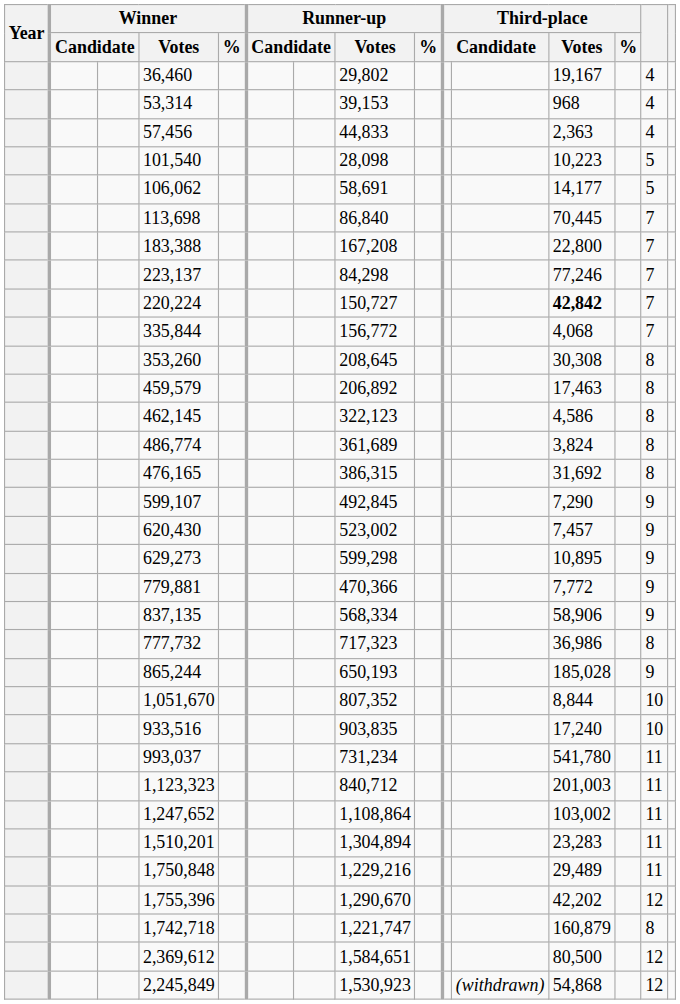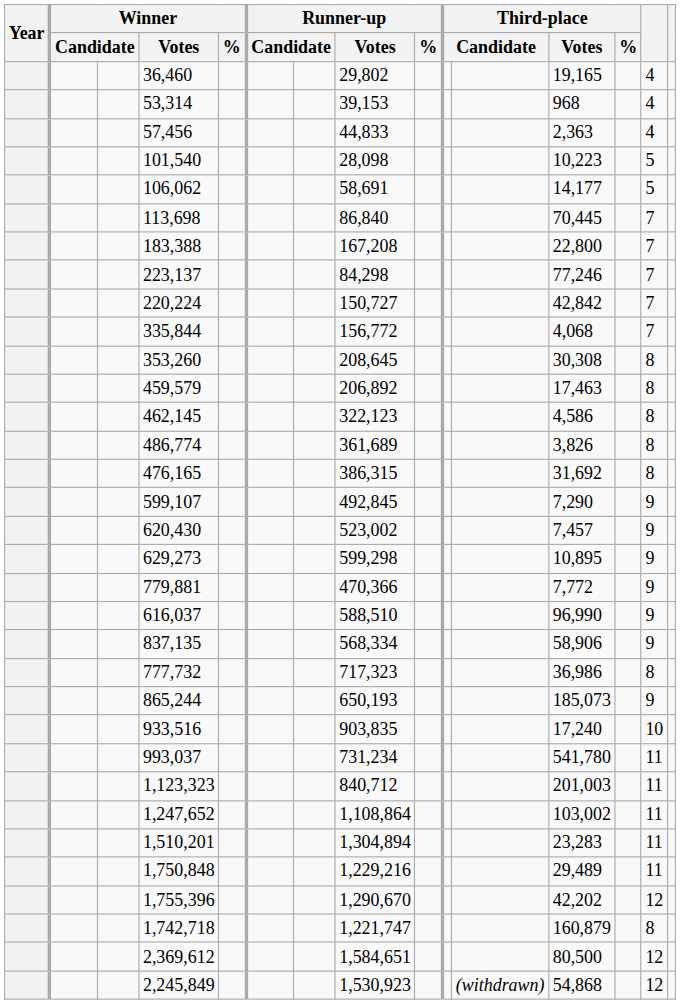(577, 75) 19,167 -> (577, 75) 19,165
(577, 302) bold -> (577, 302) normal
(573, 445) 3,824 -> (573, 445) 3,826
+ row: (172, 615)
(582, 672) 185,028 -> (582, 700) 185,073
- row: (179, 700)
